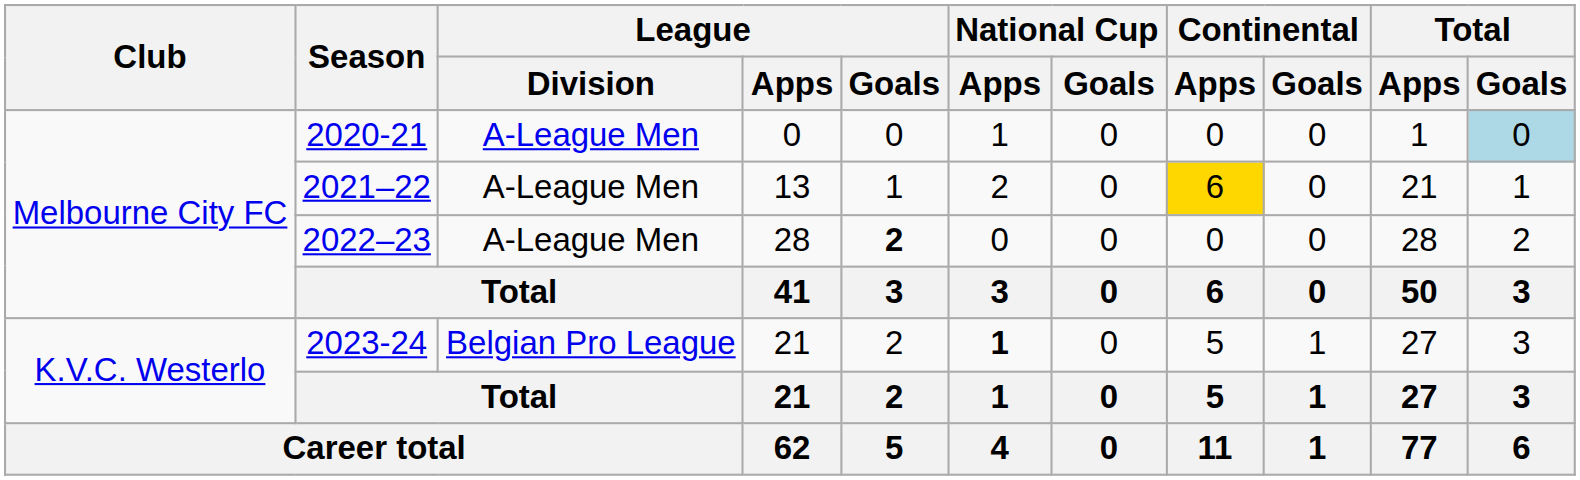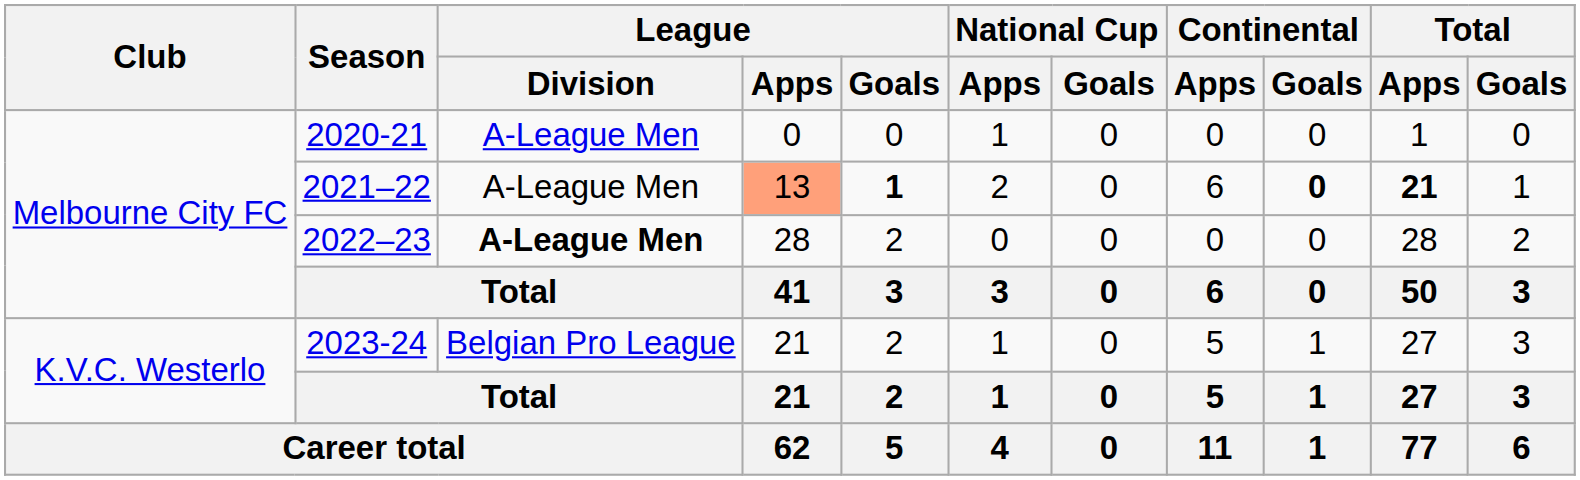(1521, 135) lightblue background -> (1521, 135) no background
(792, 187) no background -> (792, 187) lightsalmon background
(894, 187) normal -> (894, 187) bold
(1215, 187) gold background -> (1215, 187) no background
(1317, 187) normal -> (1317, 187) bold
(1419, 187) normal -> (1419, 187) bold
(591, 239) normal -> (591, 239) bold
(894, 239) bold -> (894, 239) normal
(1000, 344) bold -> (1000, 344) normal
